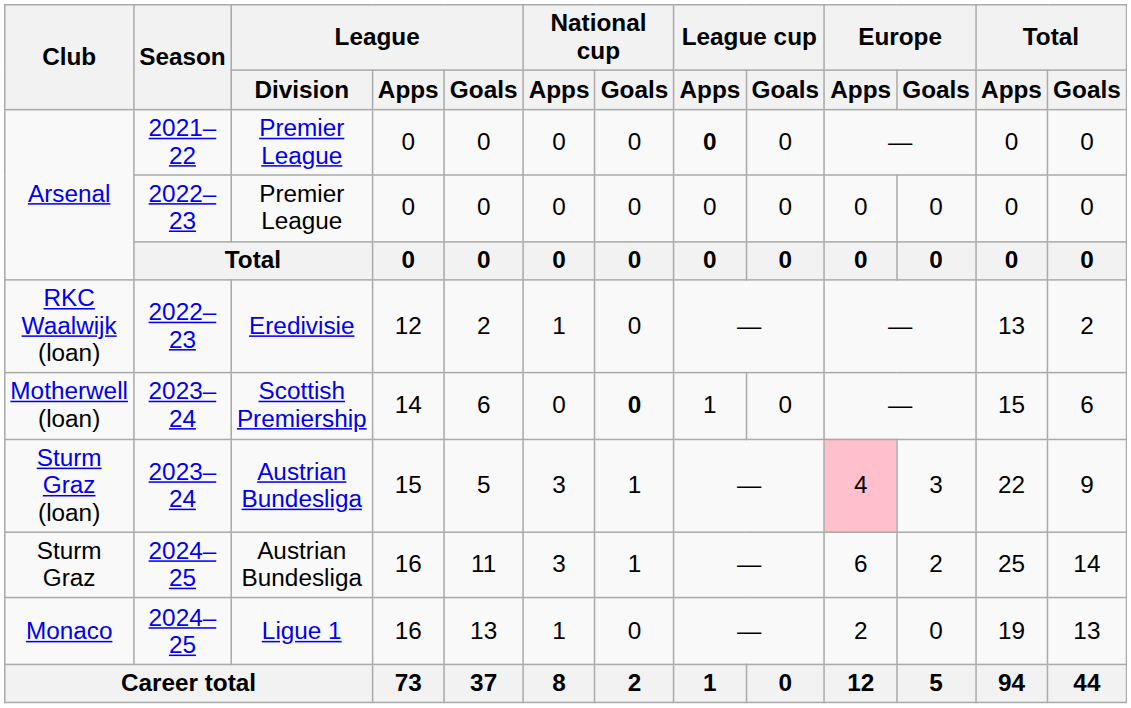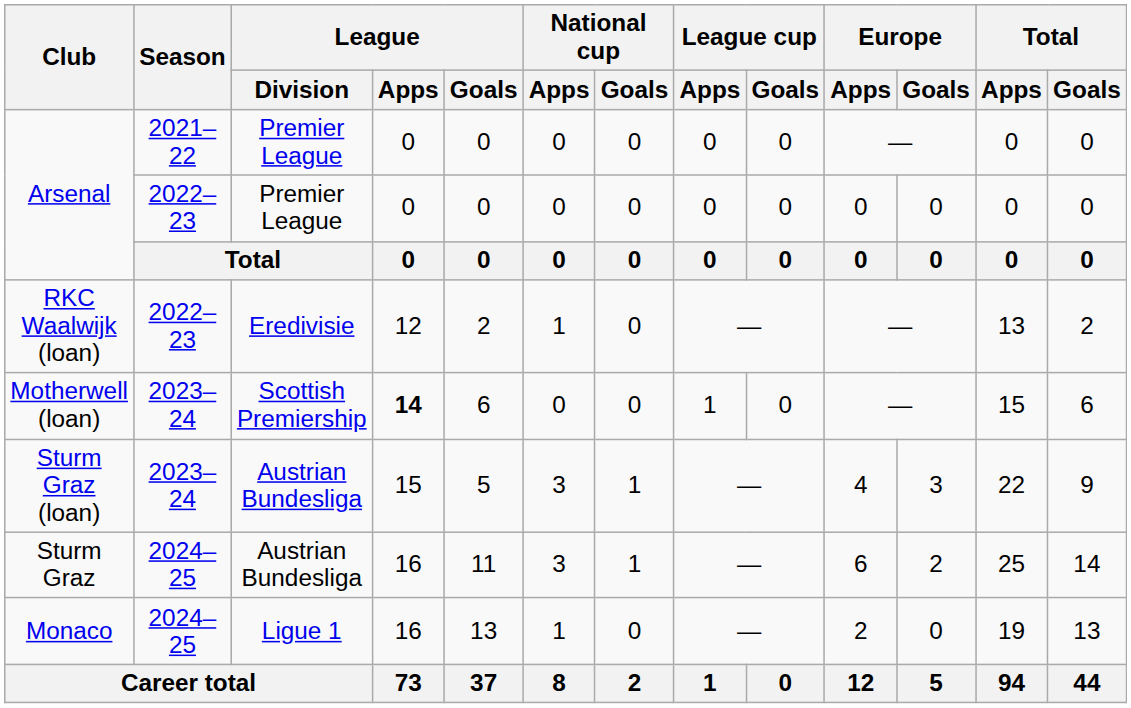(710, 141) bold -> (710, 141) normal
(408, 405) normal -> (408, 405) bold
(634, 405) bold -> (634, 405) normal
(861, 485) pink background -> (861, 485) no background
